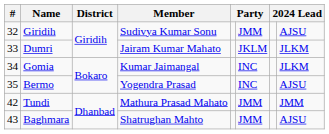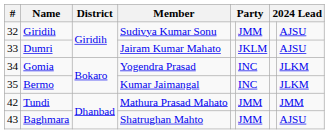(294, 48) JLKM -> (293, 48) AJSU
(160, 66) Kumar Jaimangal -> (158, 66) Yogendra Prasad
(158, 84) Yogendra Prasad -> (160, 84) Kumar Jaimangal
(293, 84) AJSU -> (294, 84) JLKM
